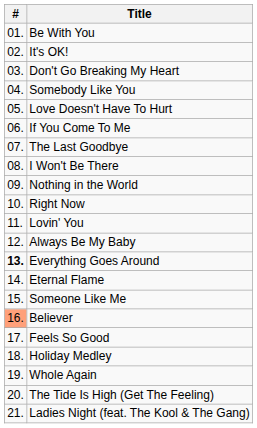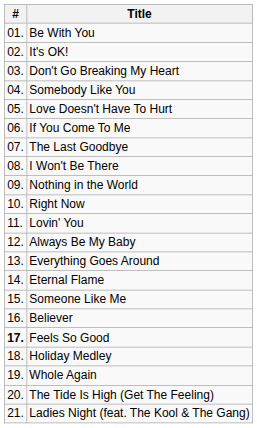(15, 261) bold -> (15, 261) normal
(15, 318) lightsalmon background -> (15, 318) no background
(15, 337) normal -> (15, 337) bold
